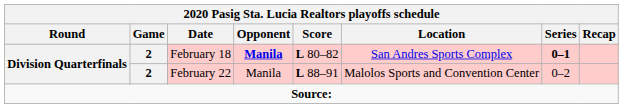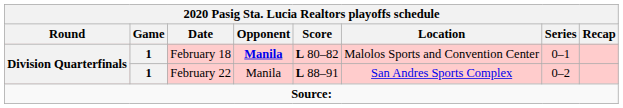(149, 53) 2 -> (149, 53) 1
(442, 53) San Andres Sports Complex -> (442, 53) Malolos Sports and Convention Center
(561, 53) bold -> (561, 53) normal
(149, 73) 2 -> (149, 73) 1
(442, 73) Malolos Sports and Convention Center -> (442, 73) San Andres Sports Complex
